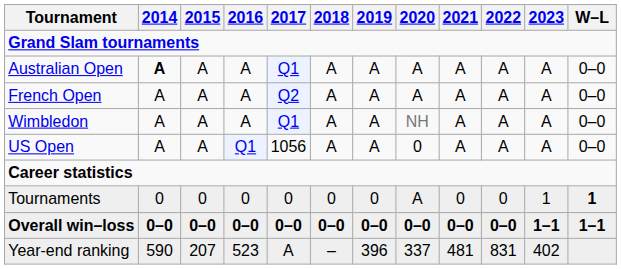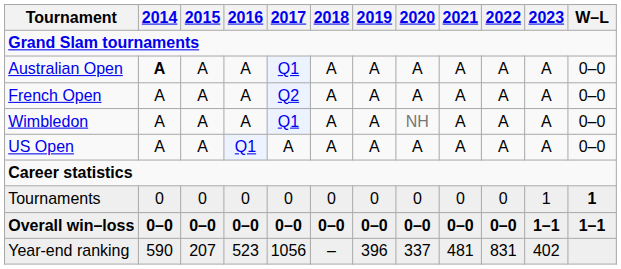(288, 146) 1056 -> (288, 146) A
(417, 146) 0 -> (417, 146) A
(417, 198) A -> (417, 198) 0
(288, 250) A -> (288, 250) 1056
